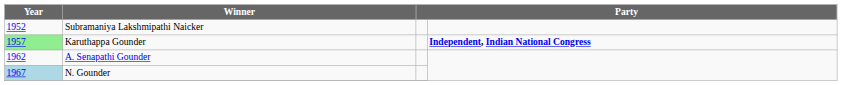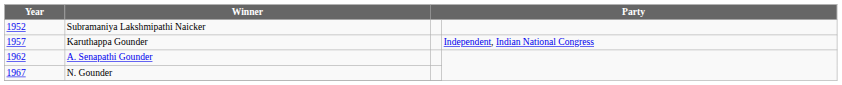(16, 42) lightgreen background -> (16, 42) no background
(510, 42) bold -> (519, 42) normal
(16, 73) lightblue background -> (16, 73) no background
